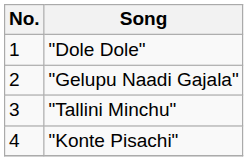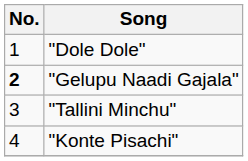(14, 79) normal -> (14, 79) bold
